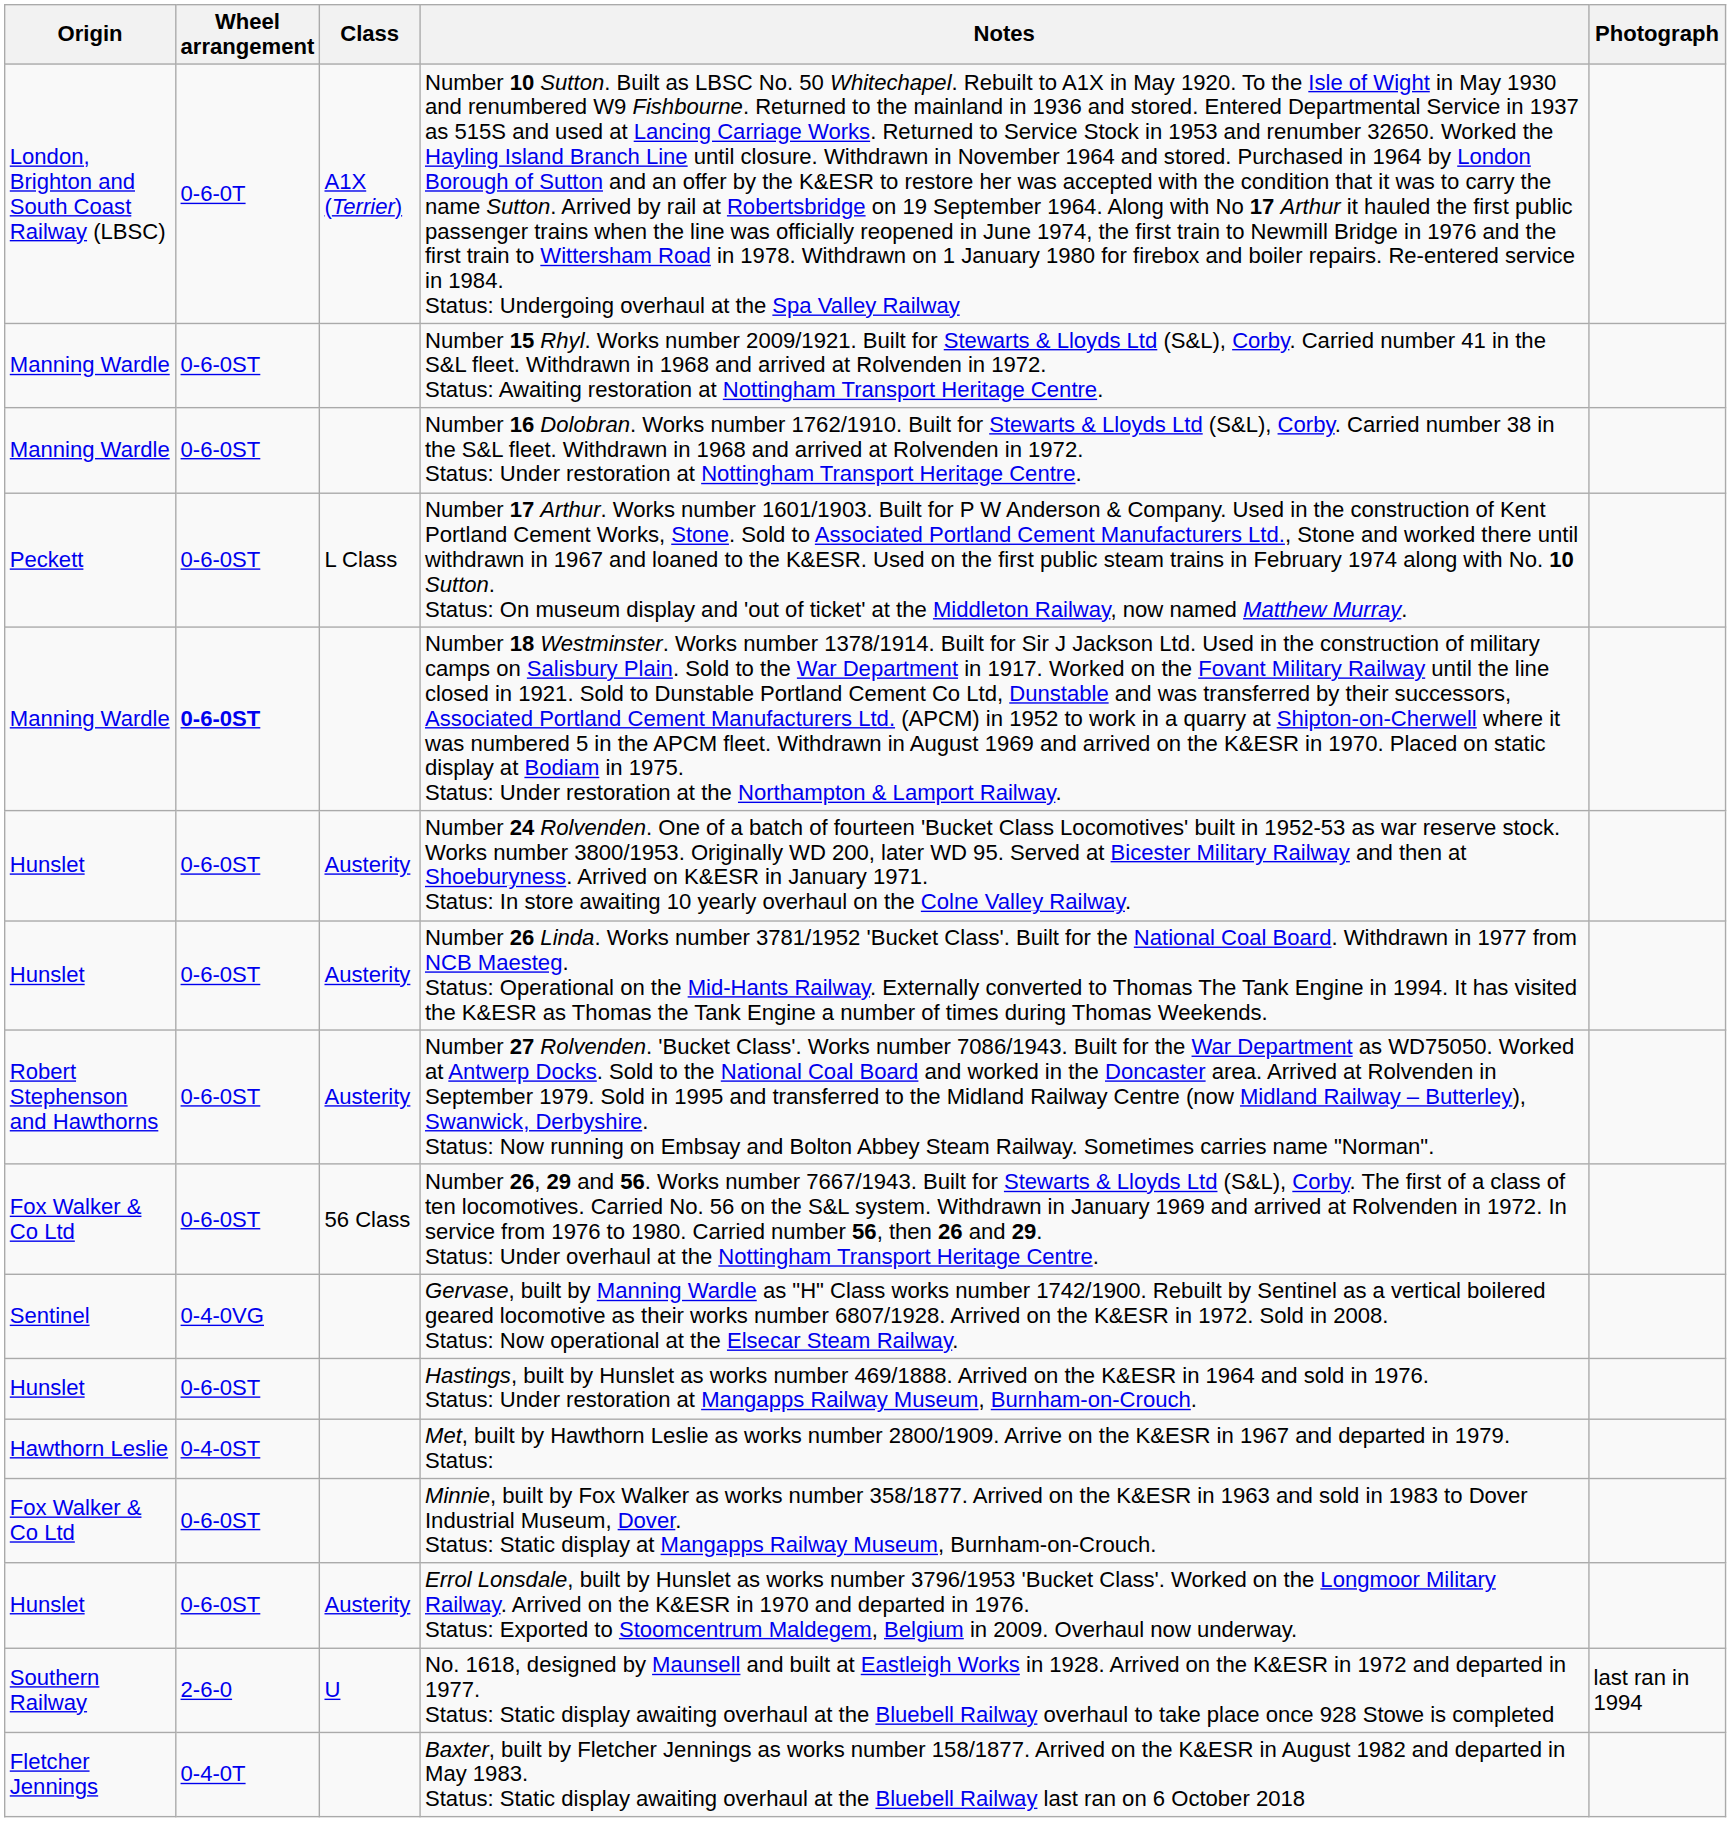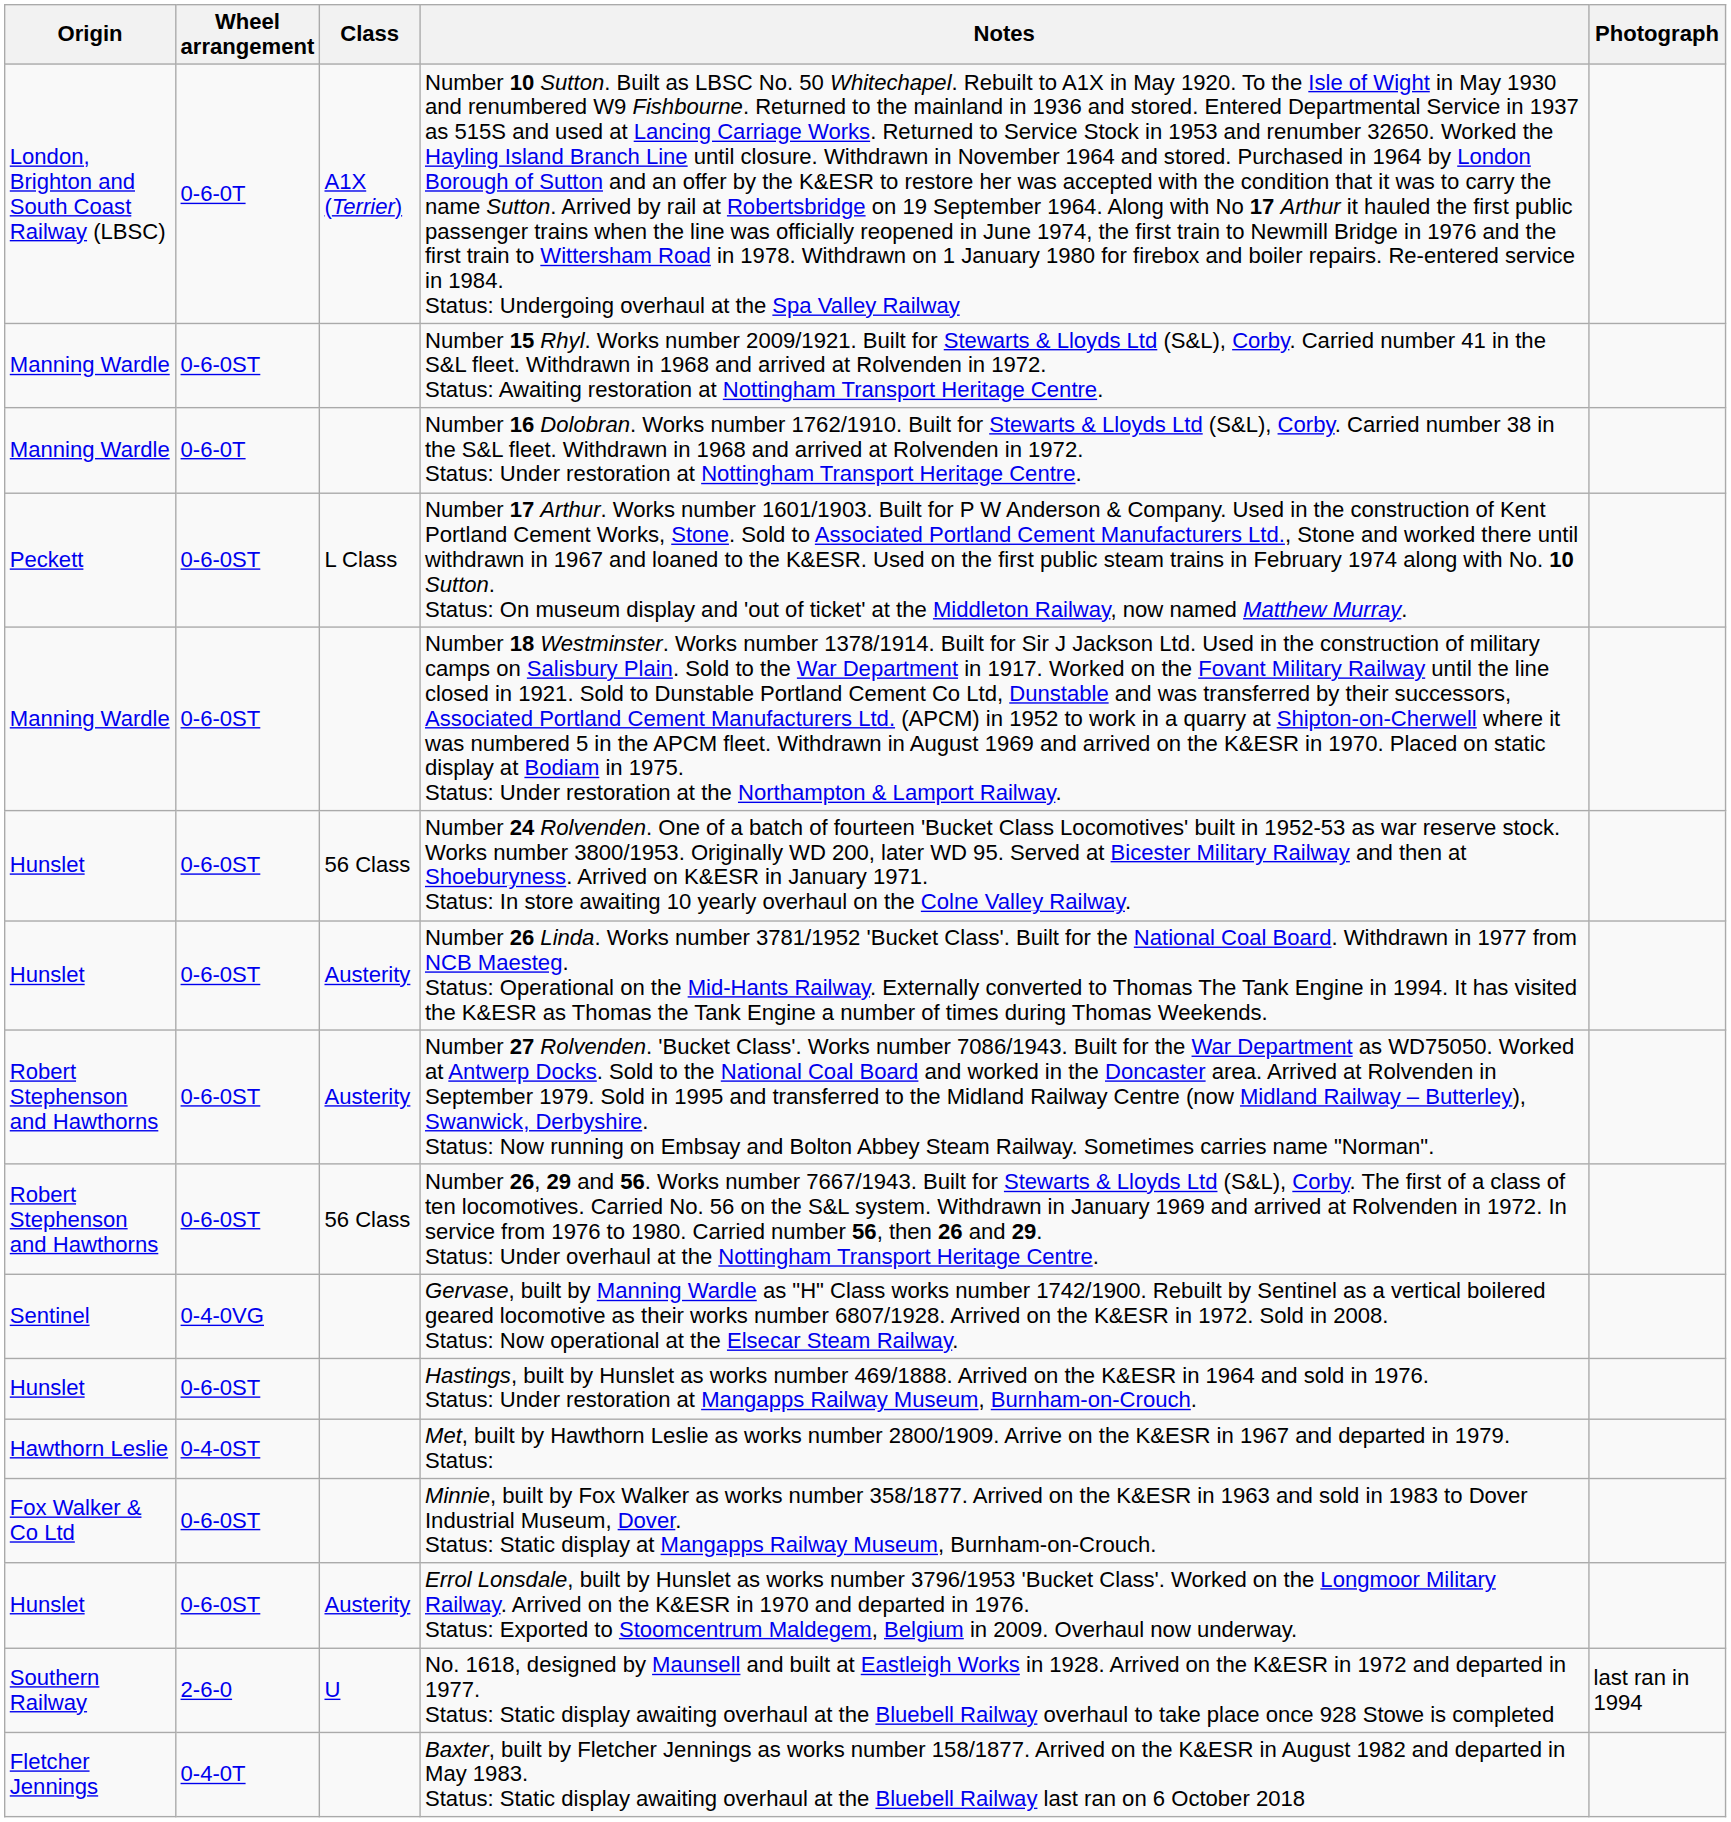(220, 449) 0-6-0ST -> (213, 449) 0-6-0T
(220, 718) bold -> (220, 718) normal
(367, 865) Austerity -> (367, 865) 56 Class
(76, 1218) Fox Walker & Co Ltd -> (84, 1218) Robert Stephenson and Hawthorns
